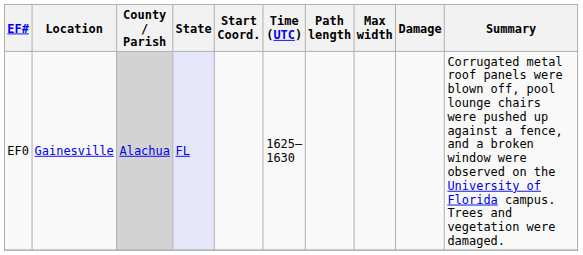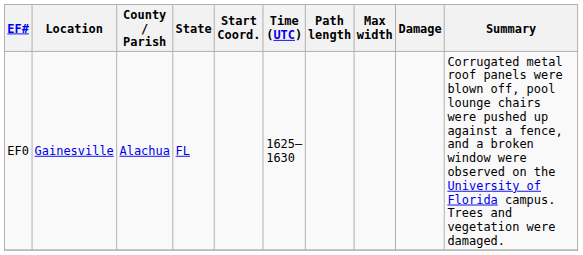(145, 151) lightgrey background -> (145, 151) no background
(183, 151) lavender background -> (183, 151) no background
